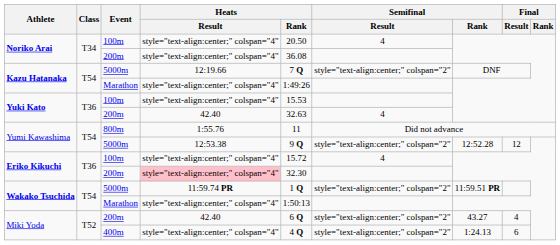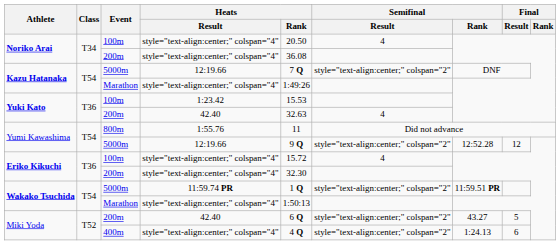(210, 100) style="text-align:center;" colspan="4" -> (210, 100) 1:23.42
(210, 144) 12:53.38 -> (210, 144) 12:19.66
(210, 174) pink background -> (210, 174) no background
(516, 218) 4 -> (516, 218) 5
